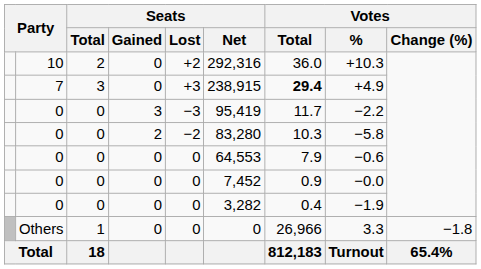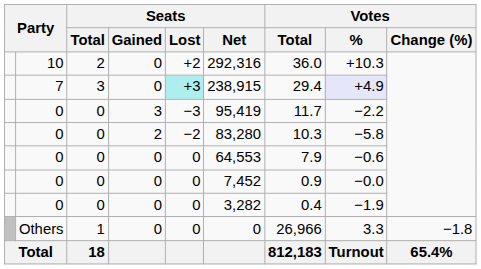(192, 87) no background -> (192, 87) paleturquoise background
(307, 87) bold -> (307, 87) normal
(369, 87) no background -> (369, 87) lavender background
